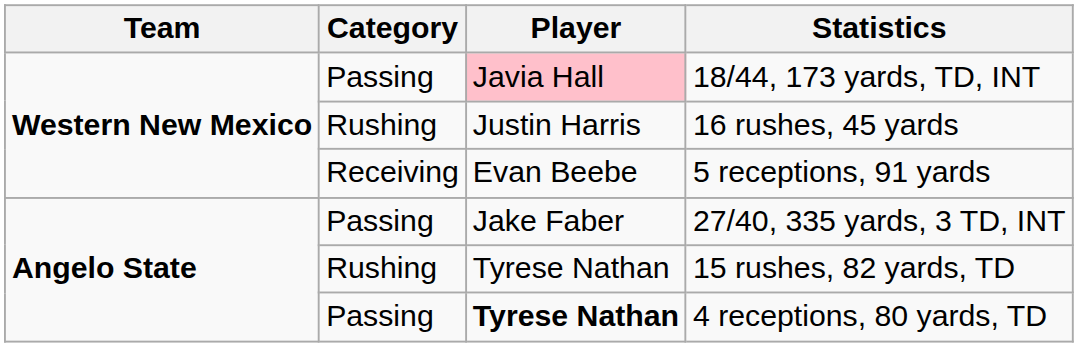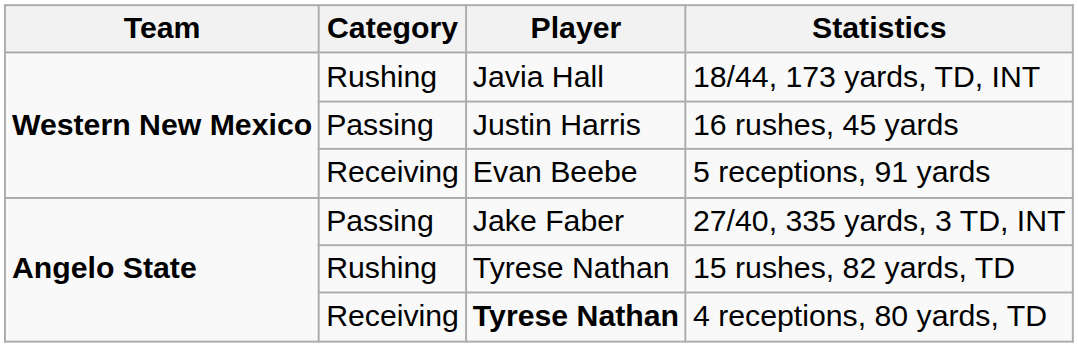(380, 76) Passing -> (382, 76) Rushing
(538, 76) pink background -> (538, 76) no background
(382, 124) Rushing -> (380, 124) Passing
(380, 316) Passing -> (393, 316) Receiving
